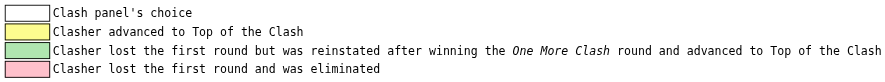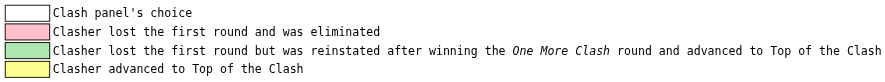rows swapped: (178, 32) <-> (217, 69)
